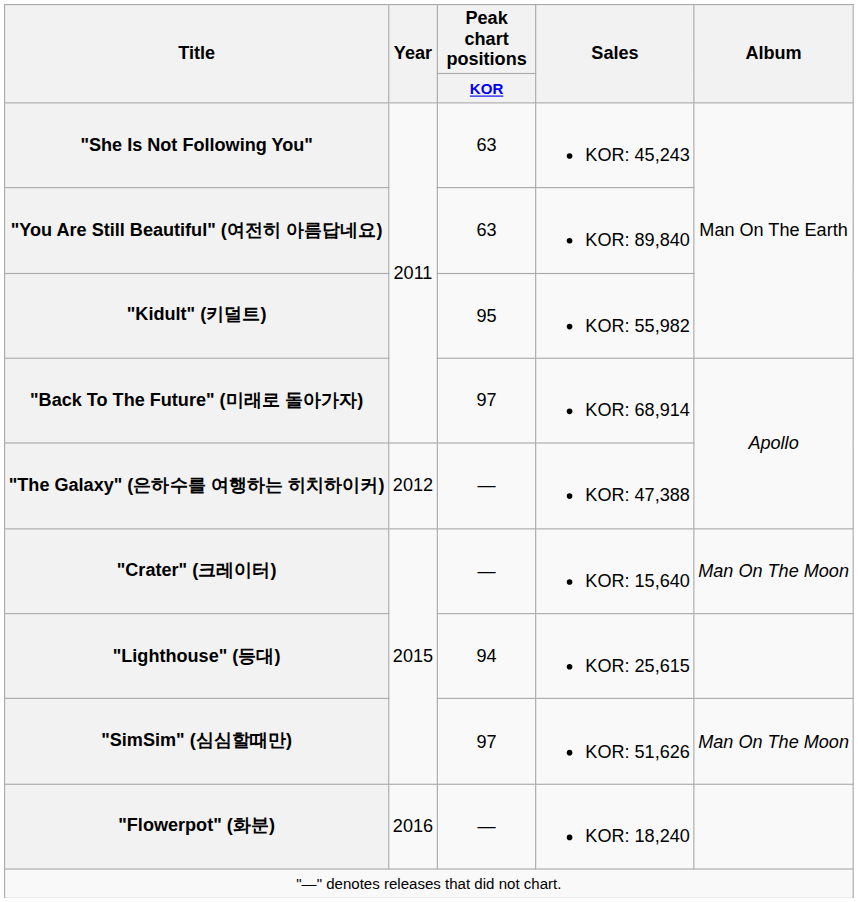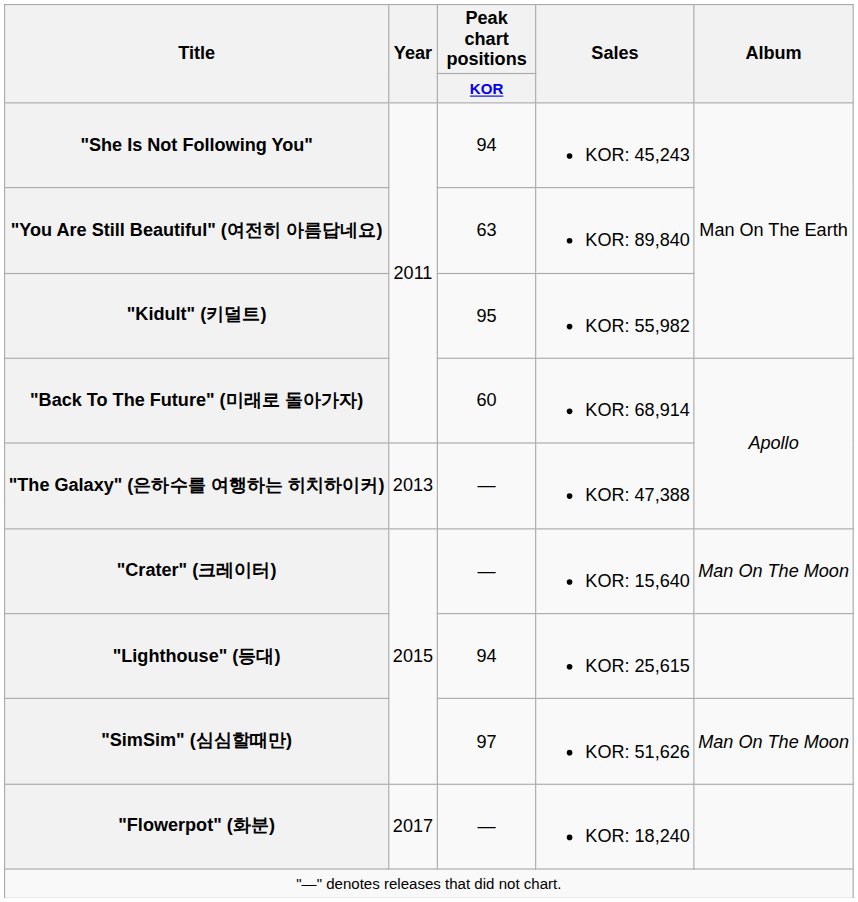(487, 145) 63 -> (487, 145) 94
(487, 400) 97 -> (487, 400) 60
(413, 485) 2012 -> (413, 485) 2013
(413, 826) 2016 -> (413, 826) 2017
